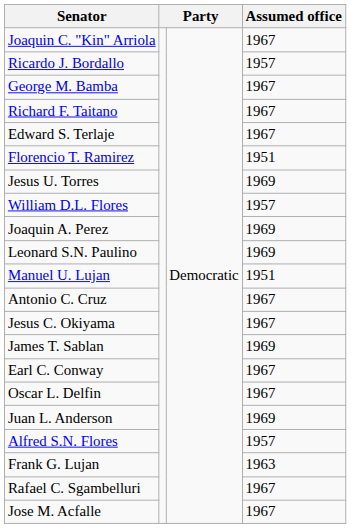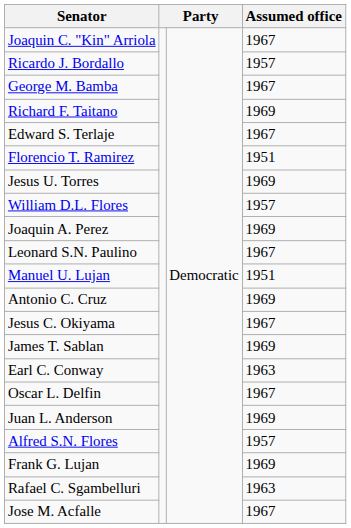(260, 110) 1967 -> (260, 110) 1969
(260, 252) 1969 -> (260, 252) 1967
(260, 299) 1967 -> (260, 299) 1969
(260, 370) 1967 -> (260, 370) 1963
(260, 464) 1963 -> (260, 464) 1969
(260, 488) 1967 -> (260, 488) 1963
